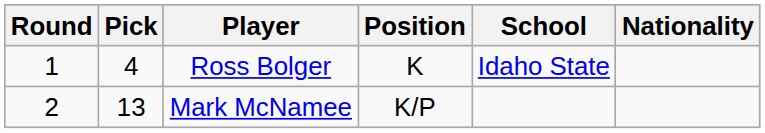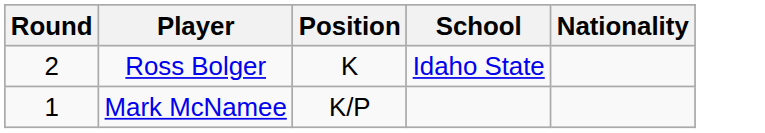- column: (131, 25)
(52, 66) 1 -> (52, 66) 2
(52, 107) 2 -> (52, 107) 1
